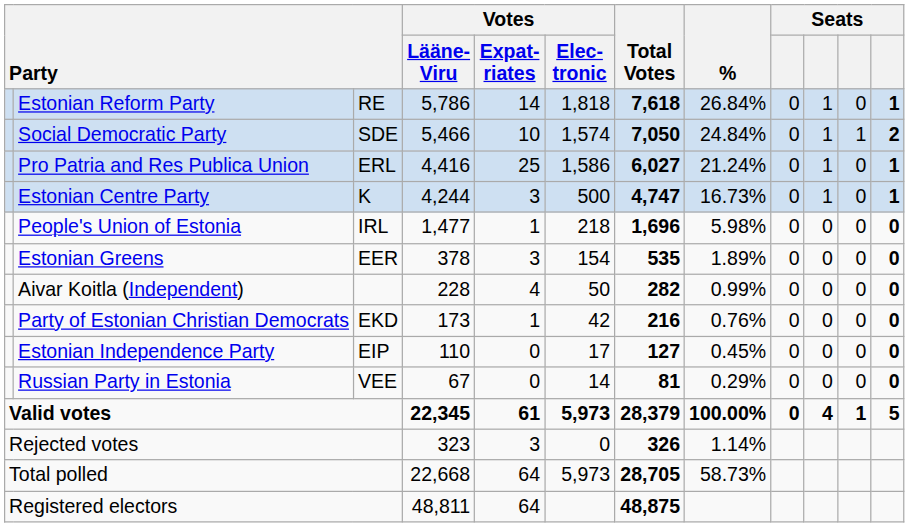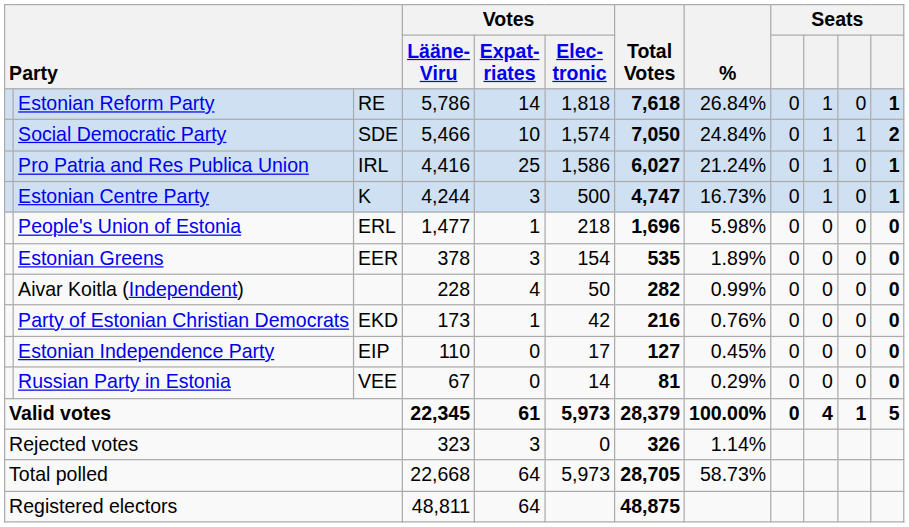(377, 165) ERL -> (373, 165) IRL
(373, 227) IRL -> (377, 227) ERL
